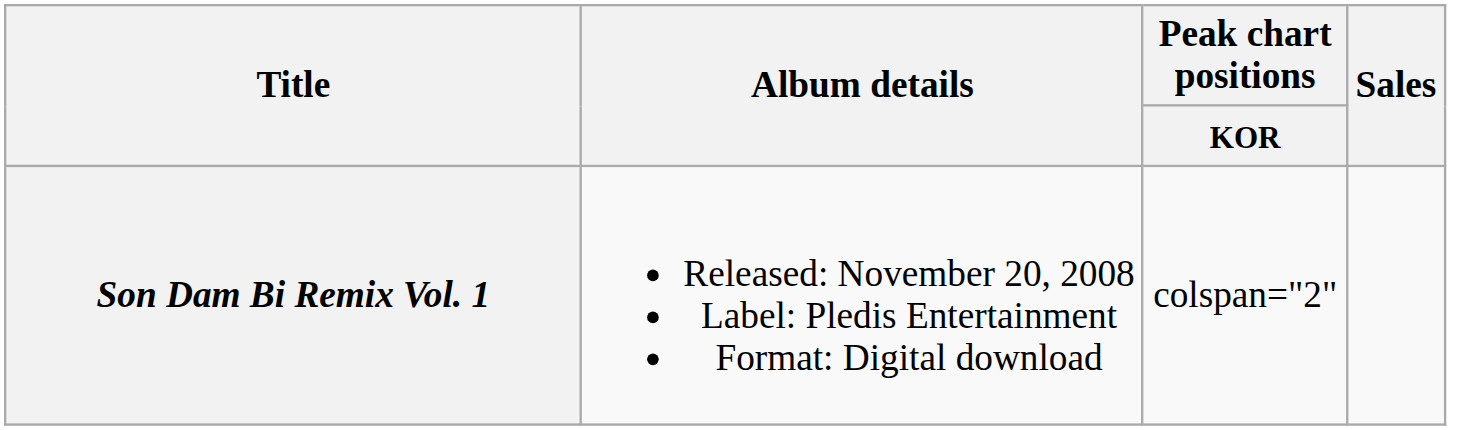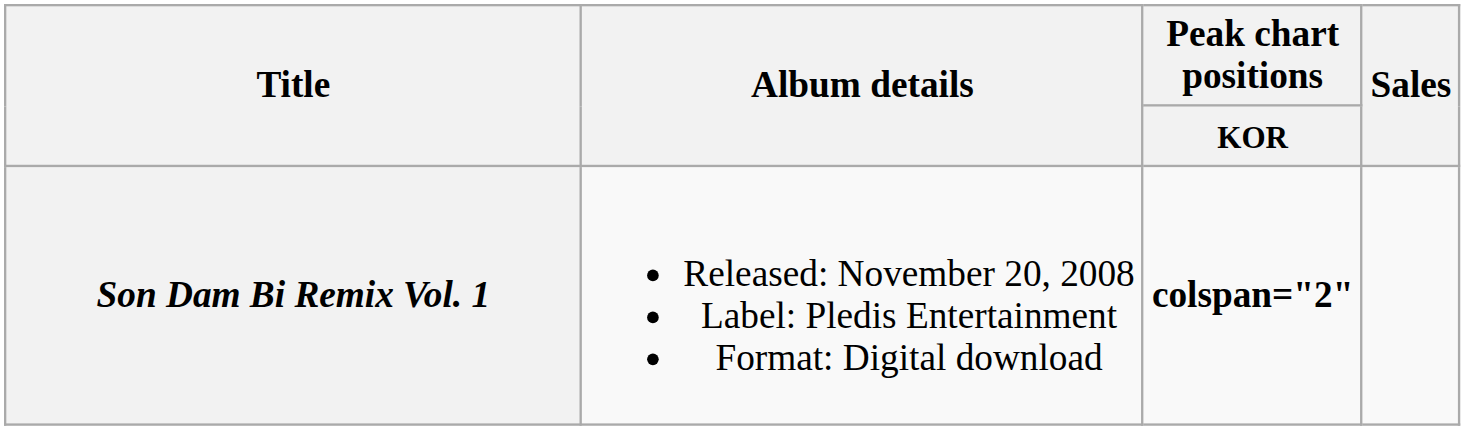(1245, 294) normal -> (1253, 294) bold
